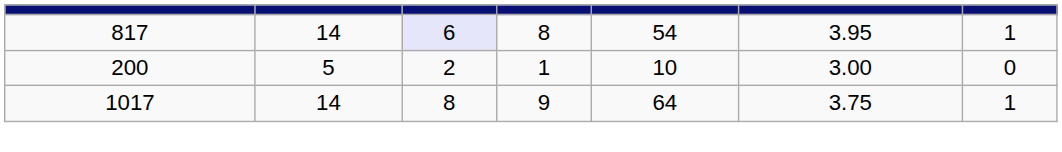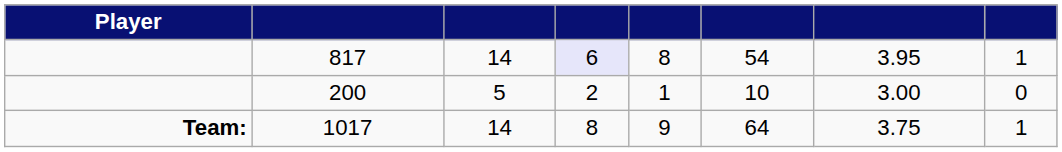+ column: (128, 22)
